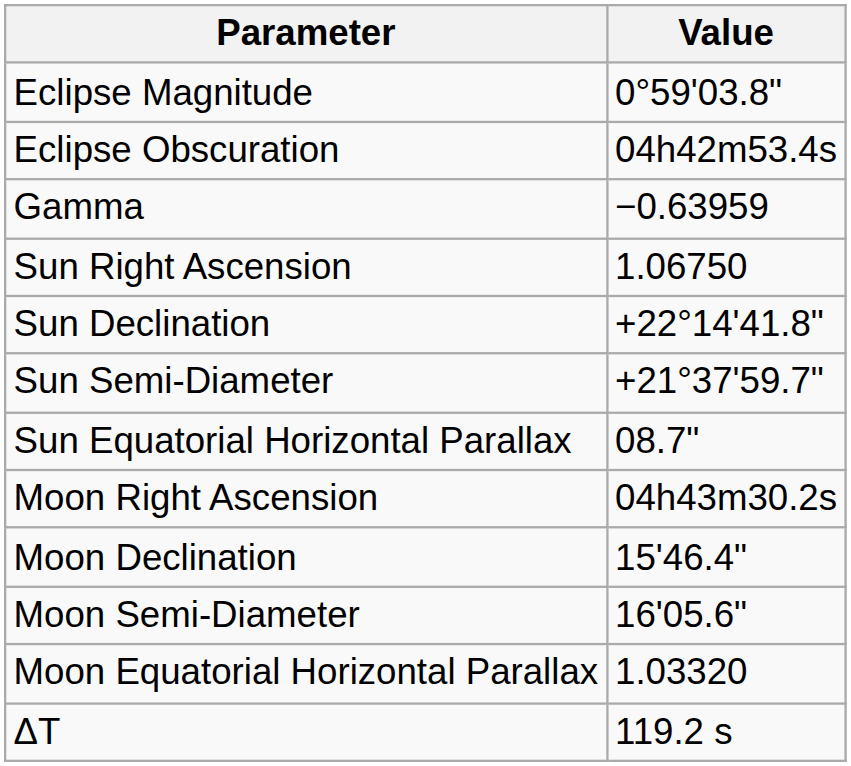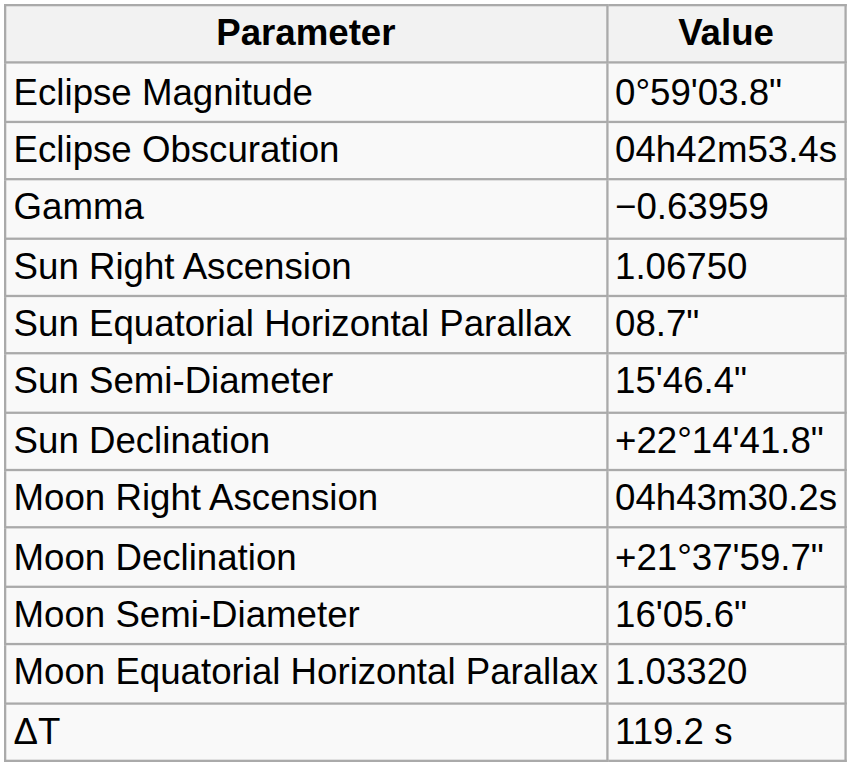rows swapped: (142, 324) <-> (293, 440)
(719, 382) +21°37'59.7" -> (681, 382) 15'46.4"
(681, 556) 15'46.4" -> (719, 556) +21°37'59.7"
